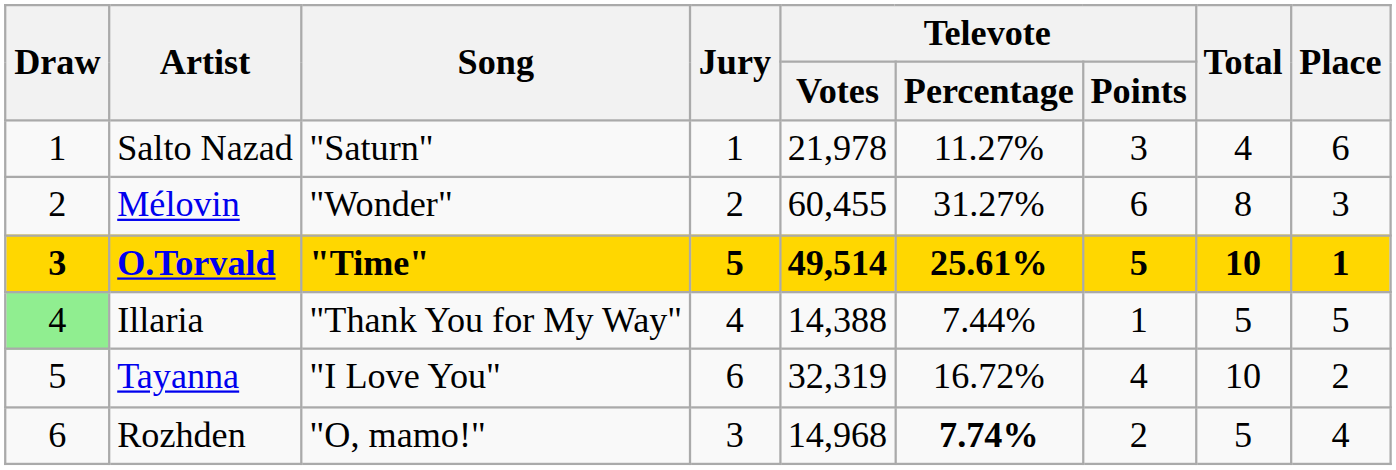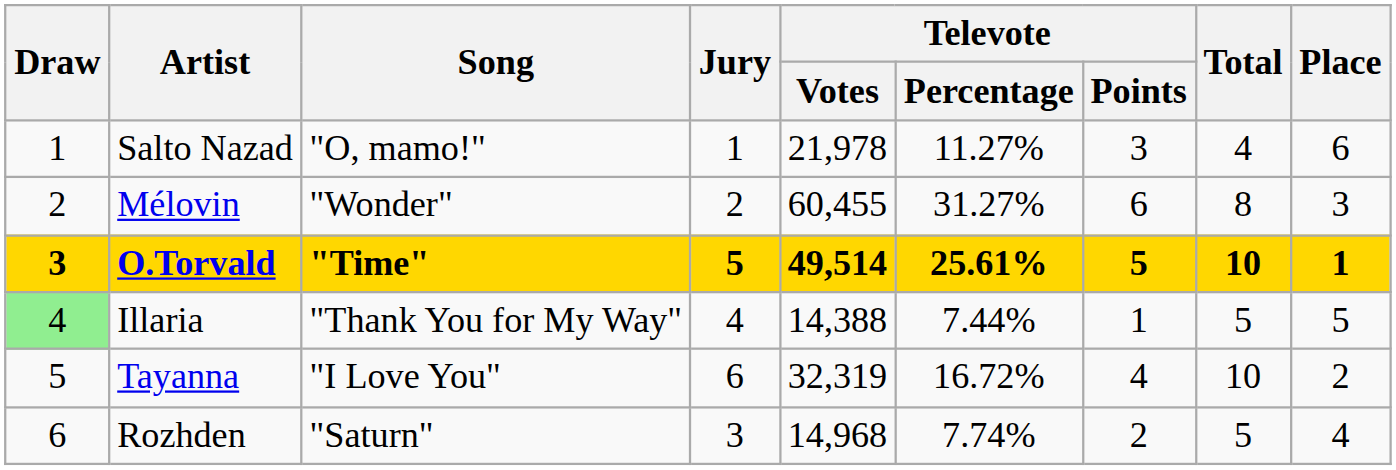(372, 147) "Saturn" -> (398, 147) "O, mamo!"
(398, 434) "O, mamo!" -> (372, 434) "Saturn"
(989, 434) bold -> (989, 434) normal
